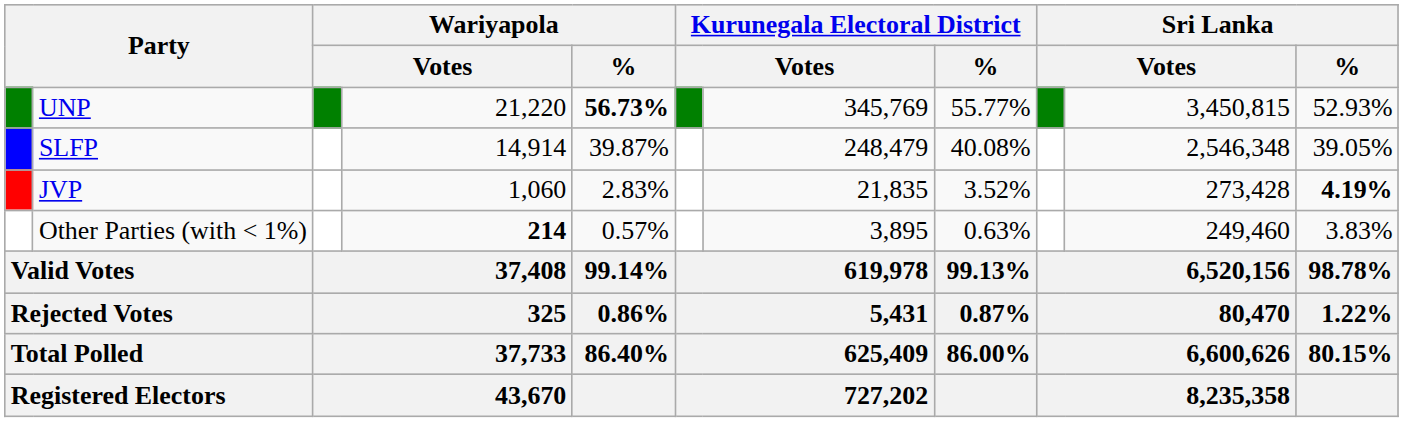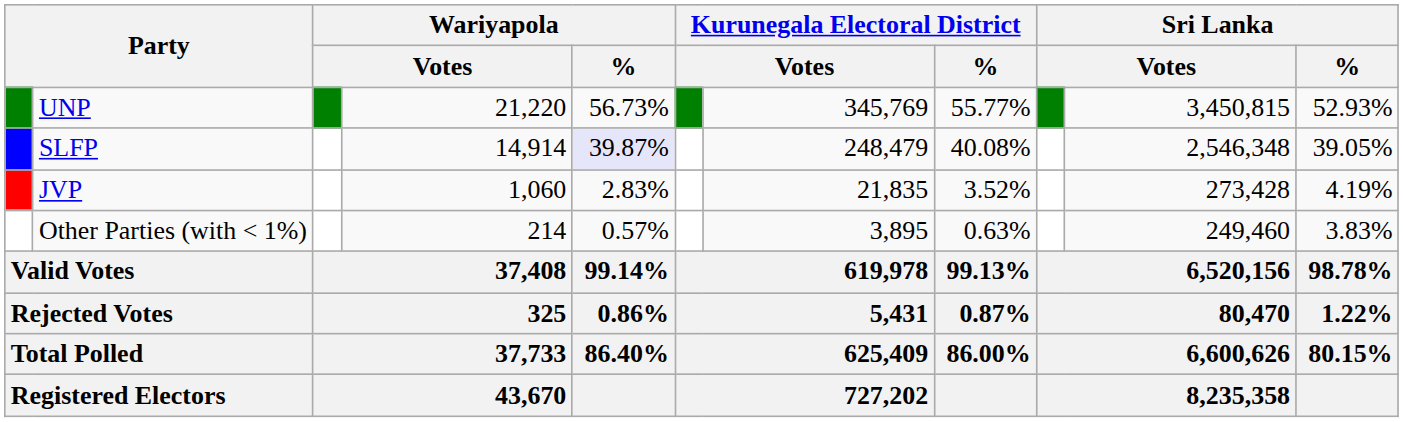(627, 107) bold -> (629, 107) normal
(629, 148) no background -> (629, 148) lavender background
(1357, 189) bold -> (1359, 189) normal
(547, 230) bold -> (547, 230) normal
